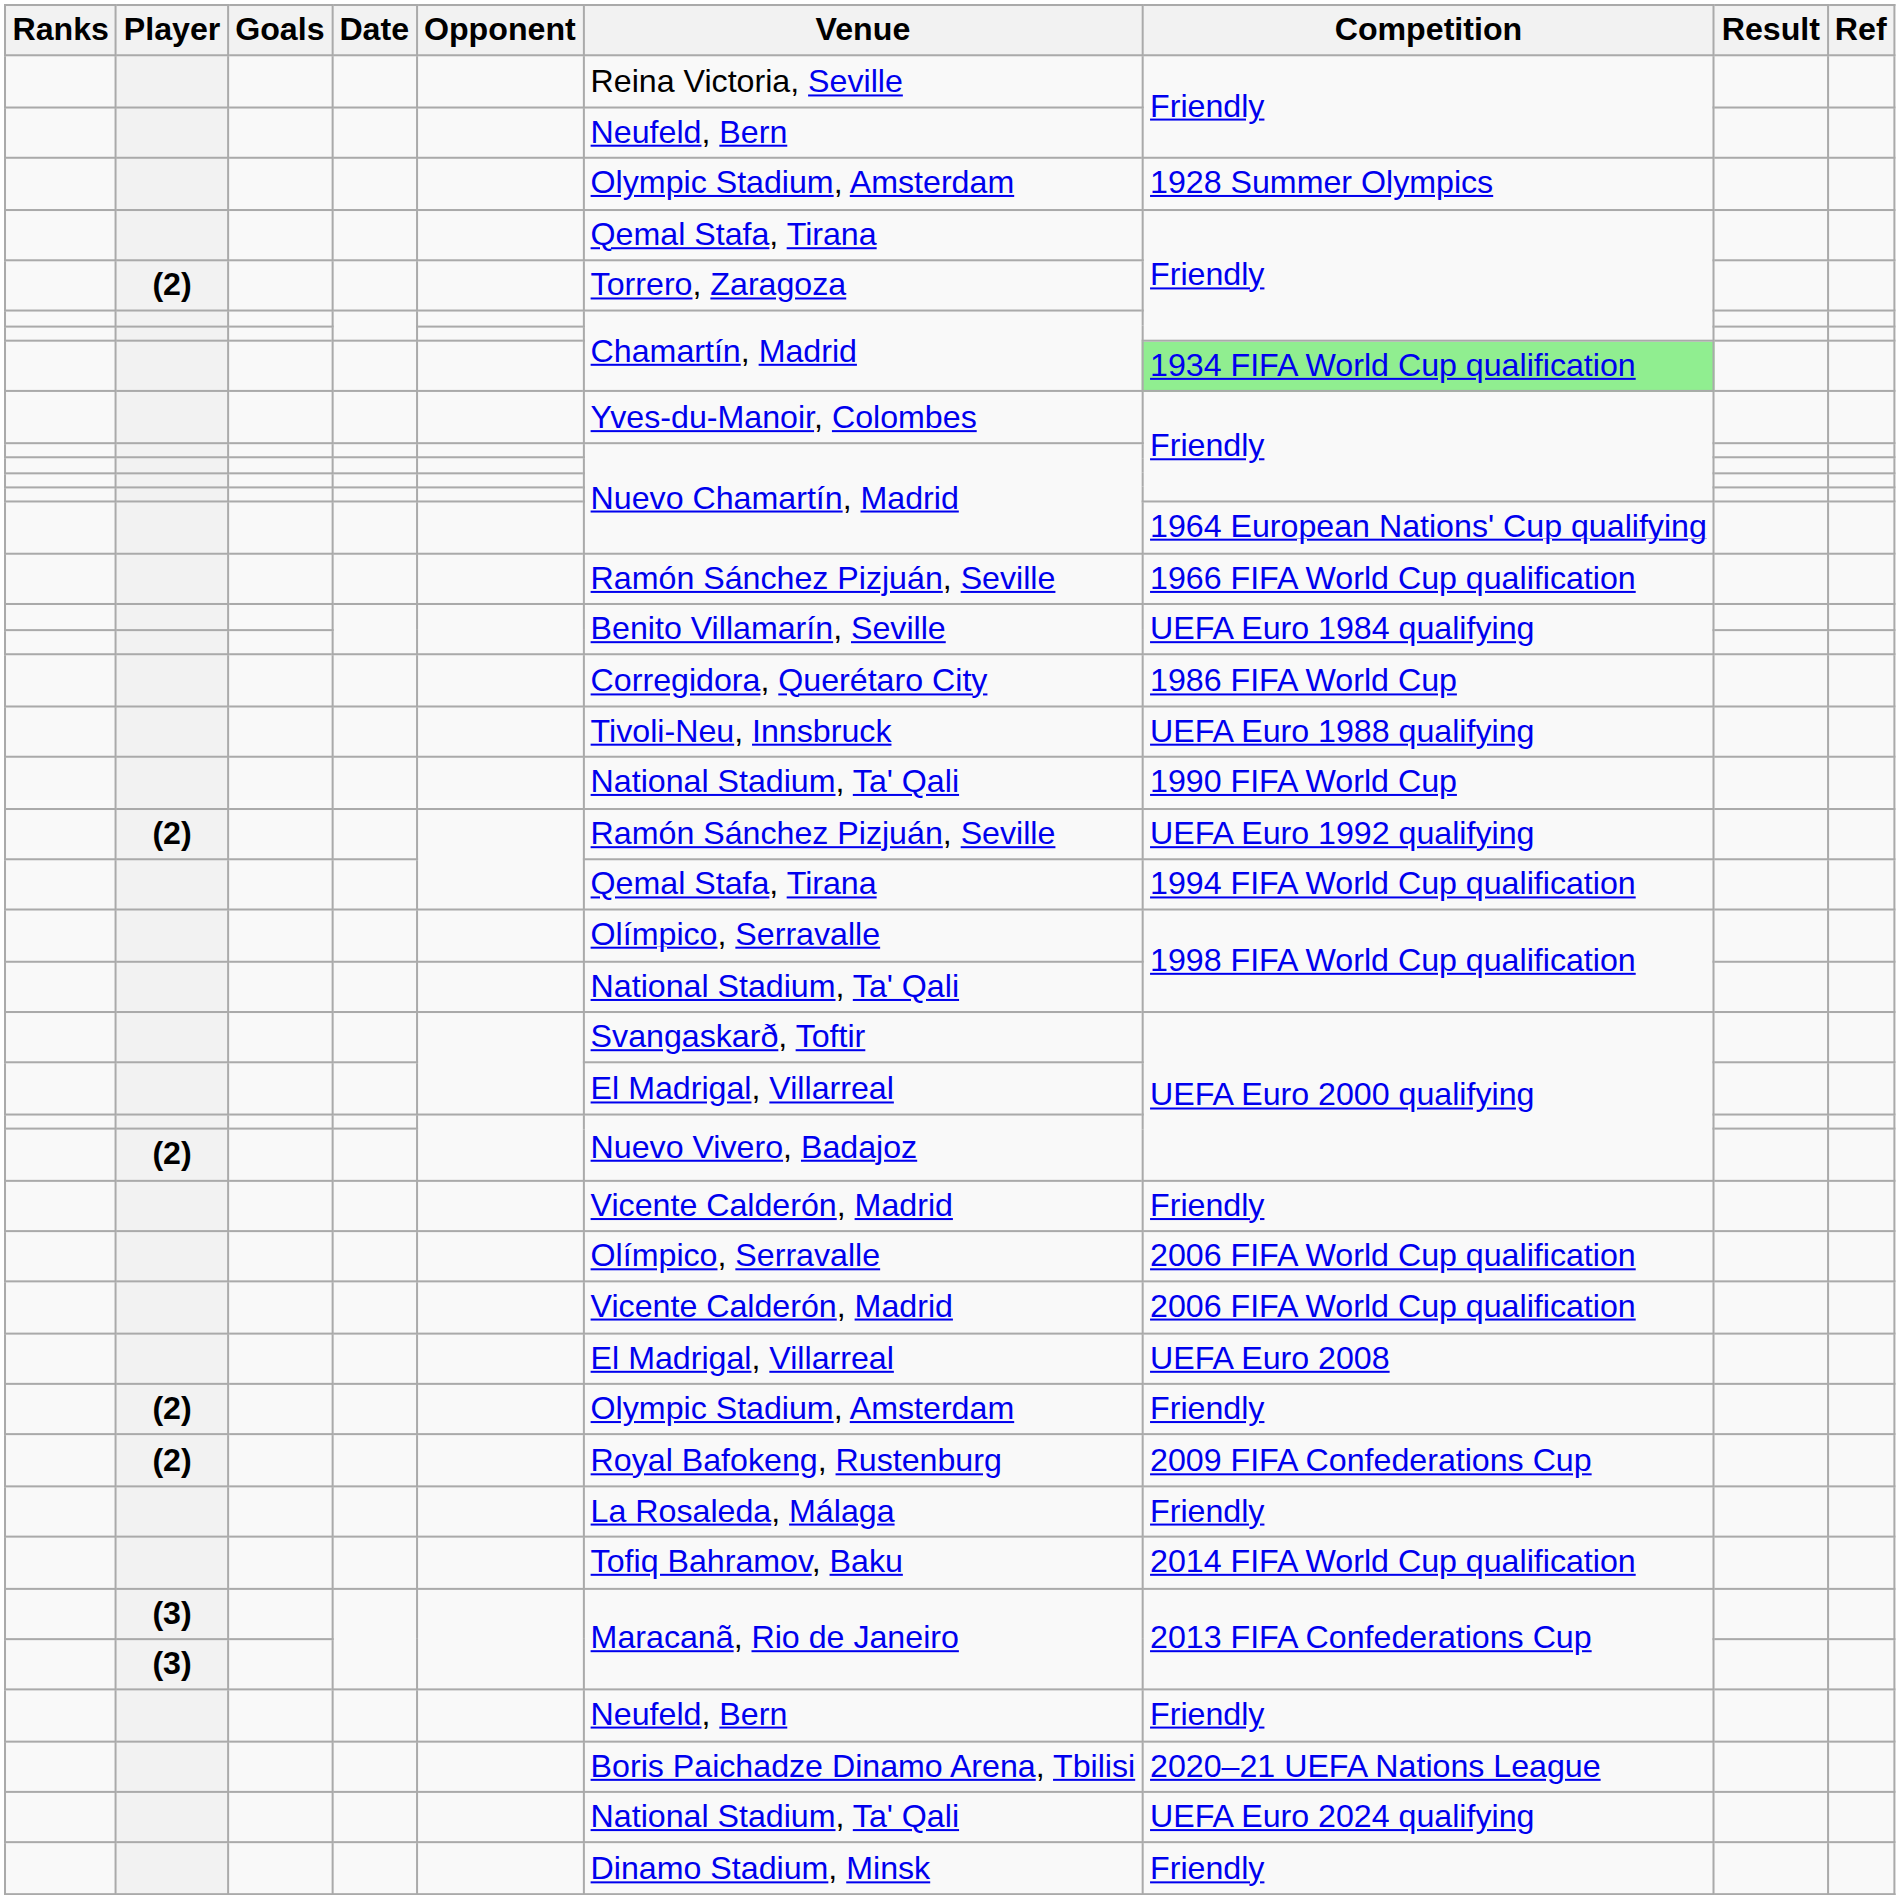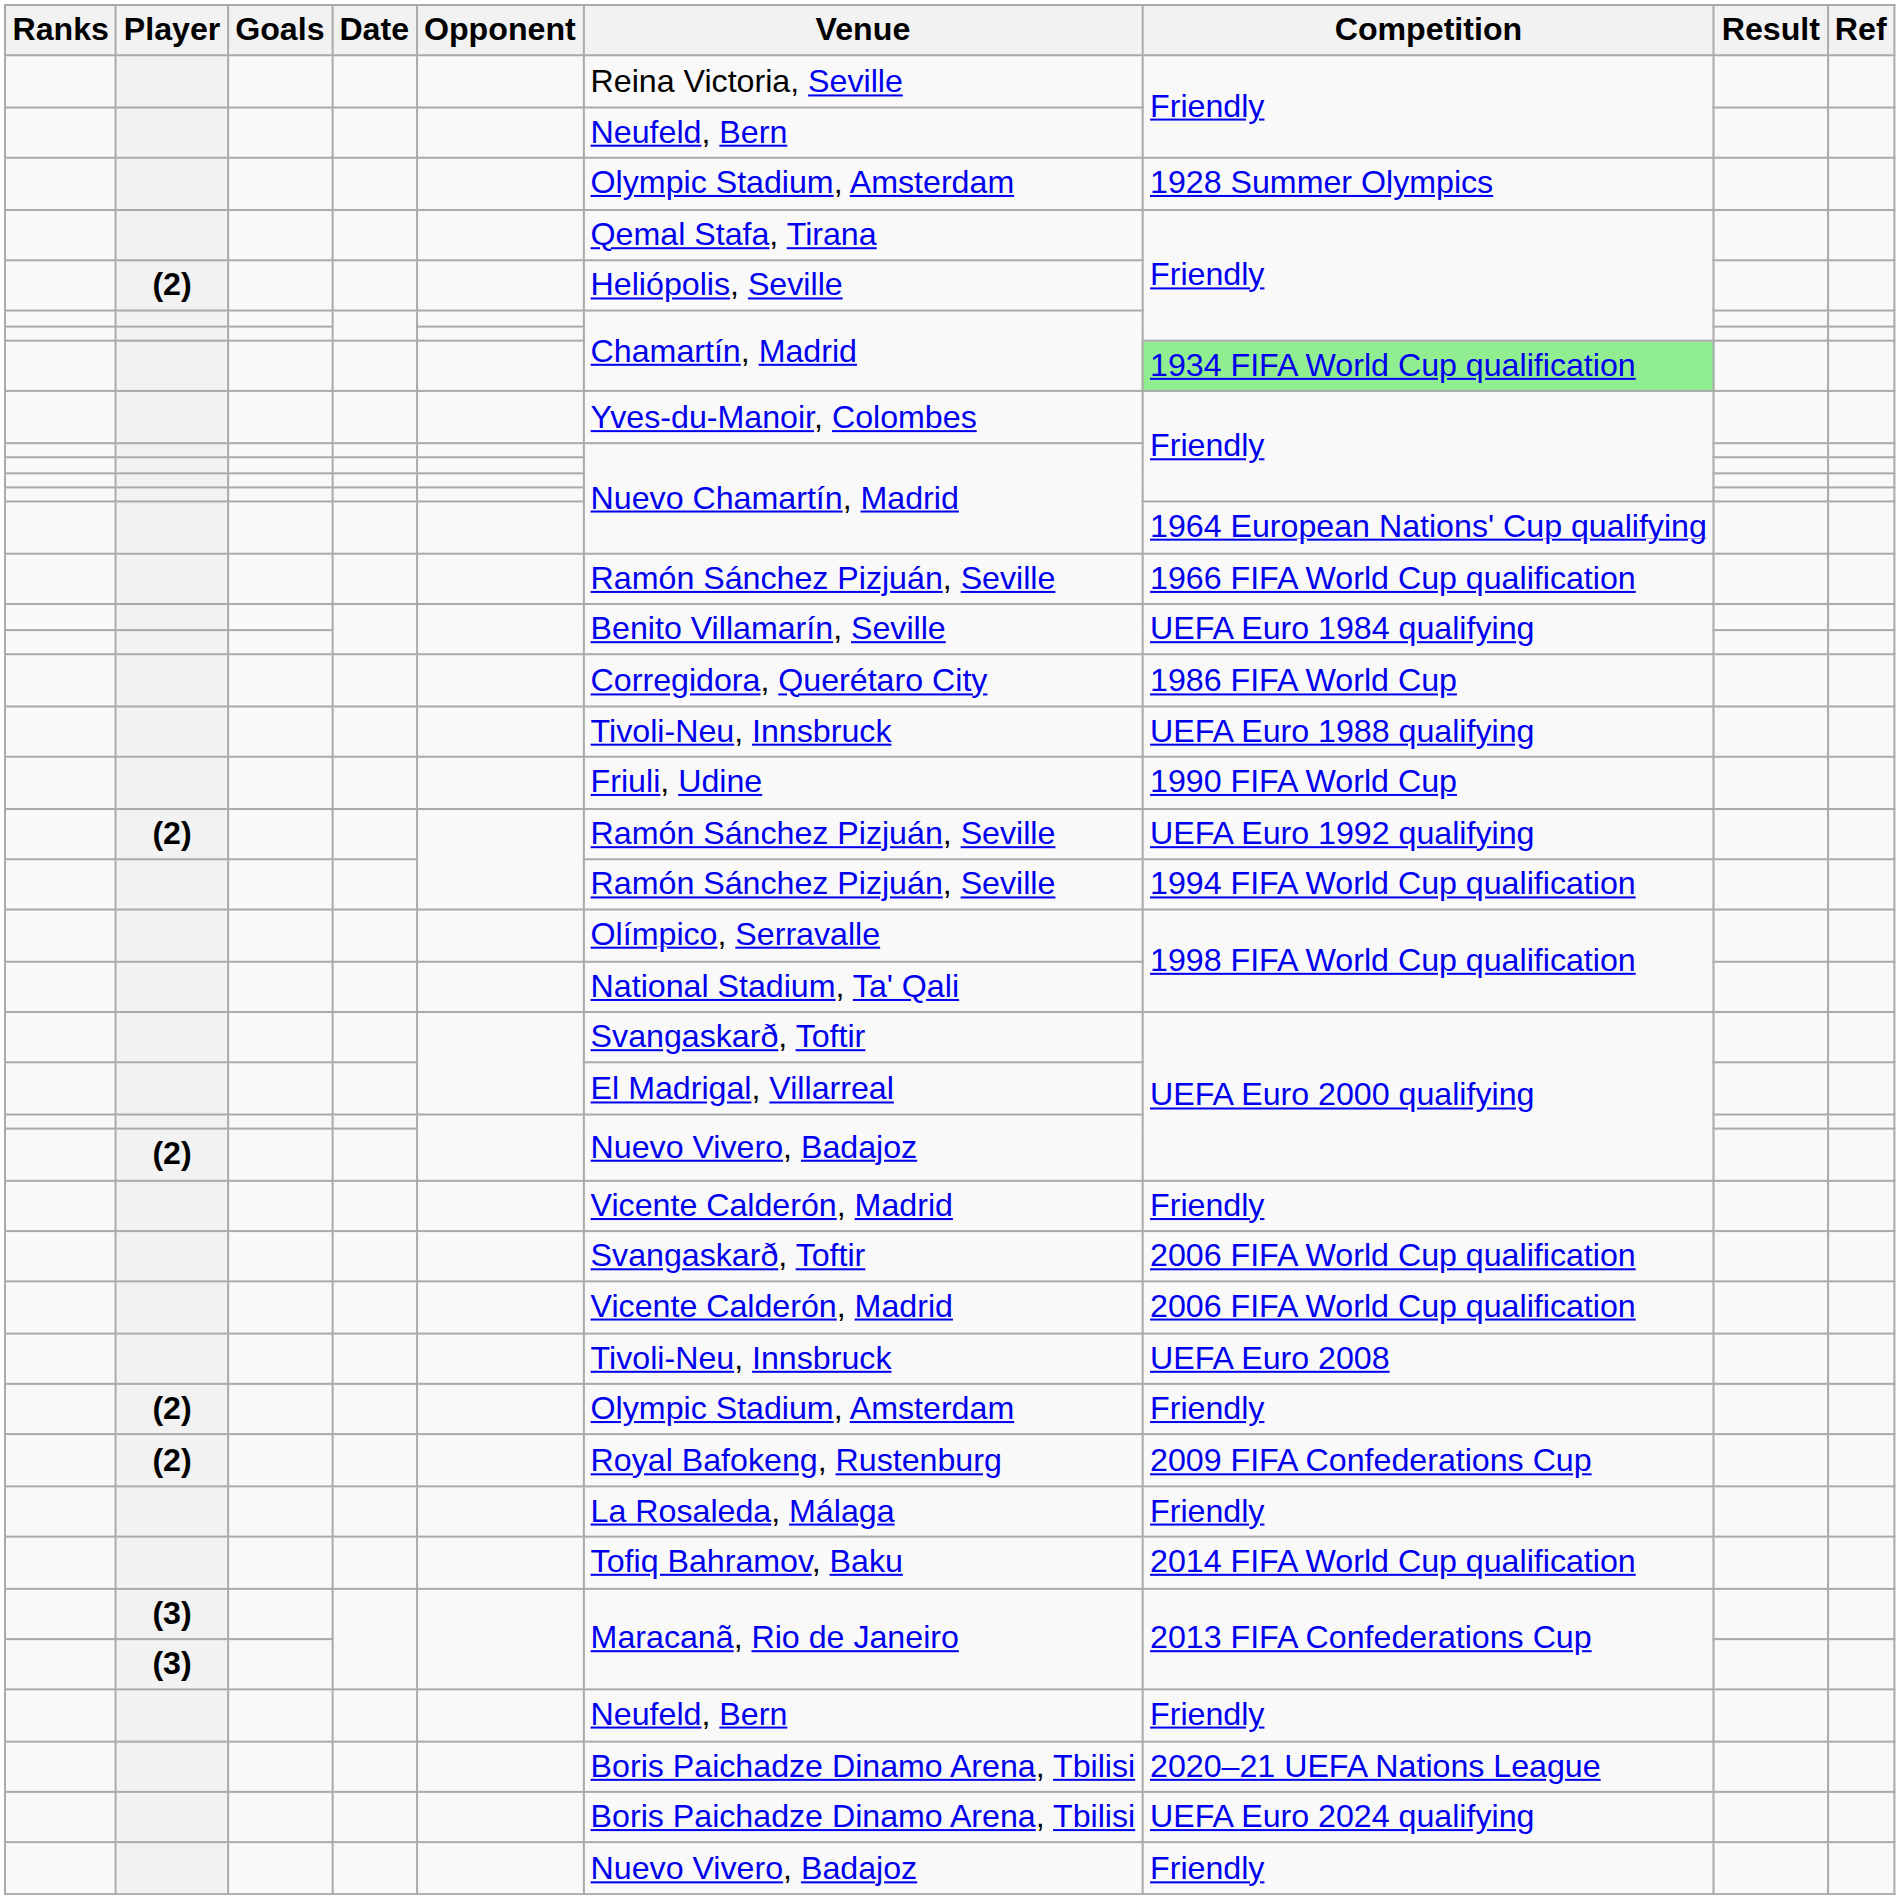(718, 285) Torrero, Zaragoza -> (717, 285) Heliópolis, Seville
(775, 781) National Stadium, Ta' Qali -> (676, 781) Friuli, Udine
(734, 884) Qemal Stafa, Tirana -> (823, 884) Ramón Sánchez Pizjuán, Seville
(735, 1255) Olímpico, Serravalle -> (728, 1255) Svangaskarð, Toftir
(742, 1357) El Madrigal, Villarreal -> (741, 1357) Tivoli-Neu, Innsbruck
(775, 1816) National Stadium, Ta' Qali -> (863, 1816) Boris Paichadze Dinamo Arena, Tbilisi
(760, 1867) Dinamo Stadium, Minsk -> (754, 1867) Nuevo Vivero, Badajoz
